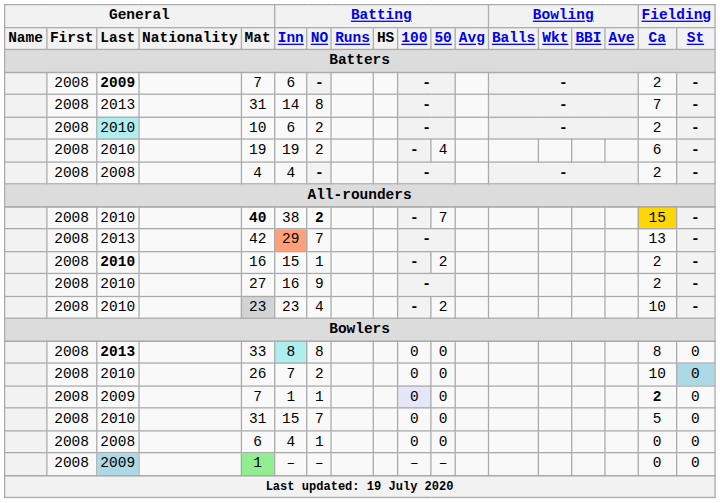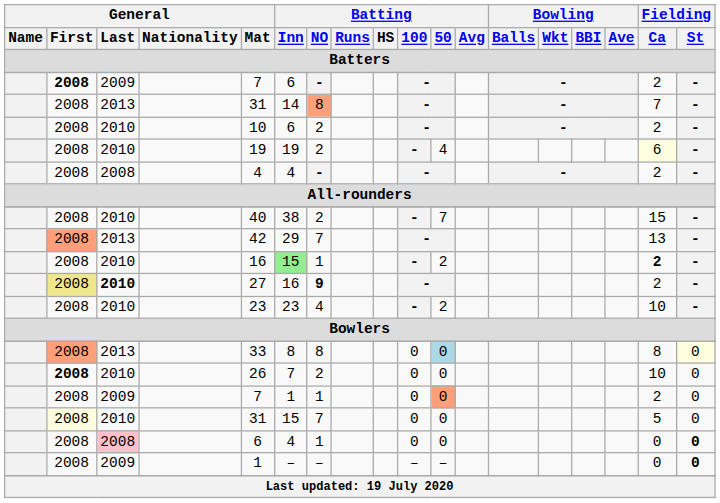(72, 83) normal -> (72, 83) bold
(118, 83) bold -> (118, 83) normal
(319, 106) no background -> (319, 106) lightsalmon background
(118, 128) paleturquoise background -> (118, 128) no background
(657, 151) no background -> (657, 151) lightyellow background
(258, 218) bold -> (258, 218) normal
(319, 218) bold -> (319, 218) normal
(657, 218) gold background -> (657, 218) no background
(72, 240) no background -> (72, 240) lightsalmon background
(291, 240) lightsalmon background -> (291, 240) no background
(118, 263) bold -> (118, 263) normal
(291, 263) no background -> (291, 263) lightgreen background
(657, 263) normal -> (657, 263) bold
(72, 285) no background -> (72, 285) khaki background
(118, 285) normal -> (118, 285) bold
(319, 285) normal -> (319, 285) bold
(258, 307) lightgrey background -> (258, 307) no background
(72, 352) no background -> (72, 352) lightsalmon background
(118, 352) bold -> (118, 352) normal
(291, 352) paleturquoise background -> (291, 352) no background
(443, 352) no background -> (443, 352) lightblue background
(695, 352) no background -> (695, 352) lightyellow background
(72, 375) normal -> (72, 375) bold
(695, 375) lightblue background -> (695, 375) no background
(414, 397) lavender background -> (414, 397) no background
(443, 397) no background -> (443, 397) lightsalmon background
(657, 397) bold -> (657, 397) normal
(72, 419) no background -> (72, 419) lightyellow background
(118, 442) no background -> (118, 442) pink background
(695, 442) normal -> (695, 442) bold
(118, 464) lightblue background -> (118, 464) no background
(258, 464) lightgreen background -> (258, 464) no background
(695, 464) normal -> (695, 464) bold
